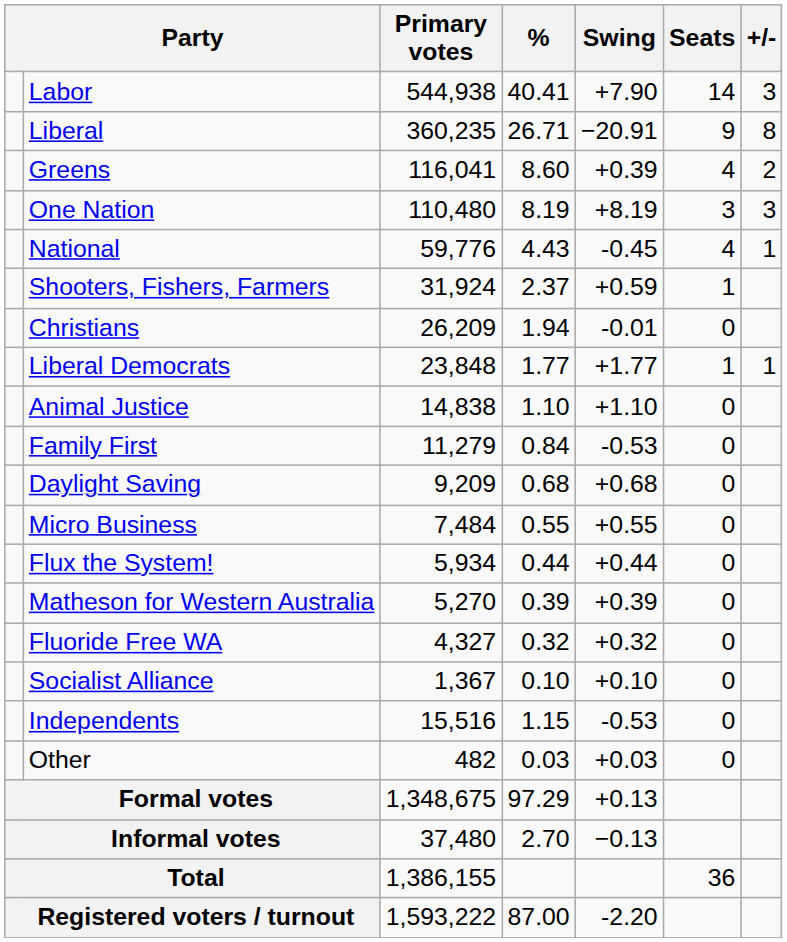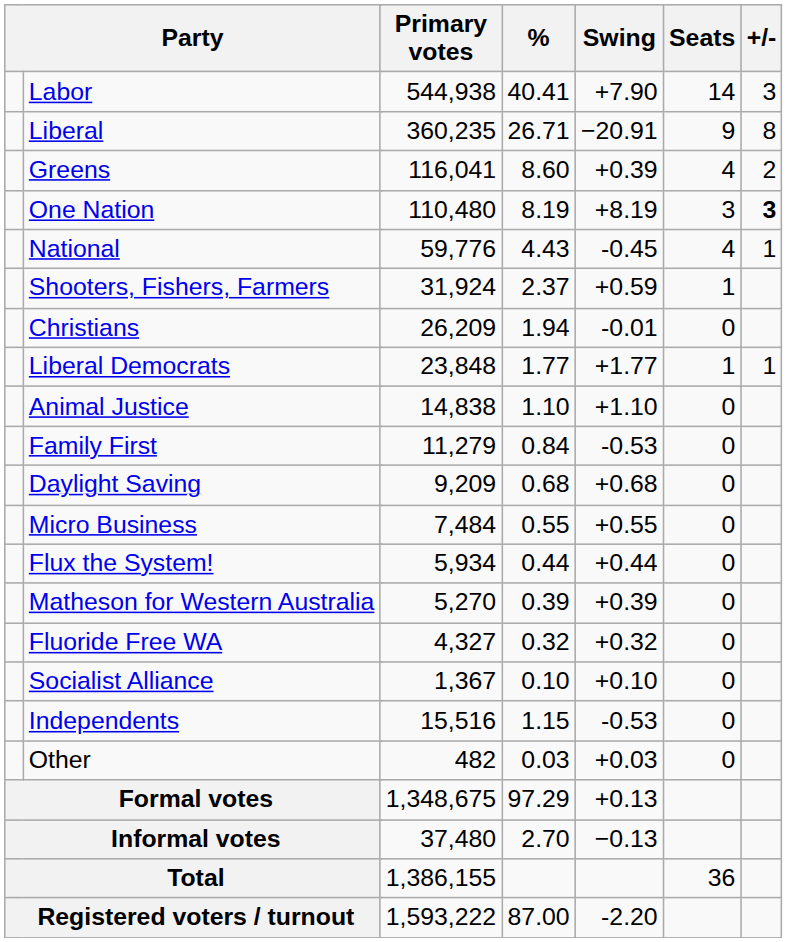(769, 209) normal -> (769, 209) bold
